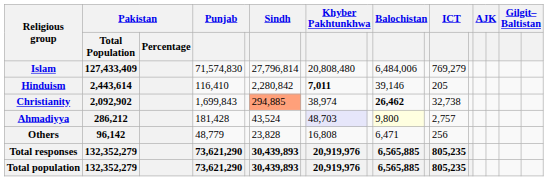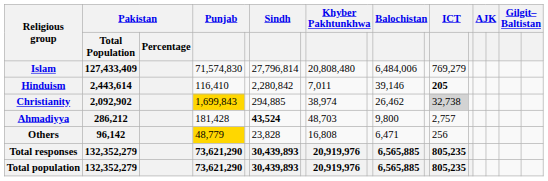(320, 85) bold -> (320, 85) normal
(440, 85) normal -> (440, 85) bold
(216, 102) no background -> (216, 102) gold background
(269, 102) lightsalmon background -> (269, 102) no background
(390, 102) bold -> (390, 102) normal
(446, 102) no background -> (446, 102) lightgrey background
(266, 118) normal -> (266, 118) bold
(322, 118) lavender background -> (322, 118) no background
(387, 118) lightyellow background -> (387, 118) no background
(210, 135) no background -> (210, 135) gold background
